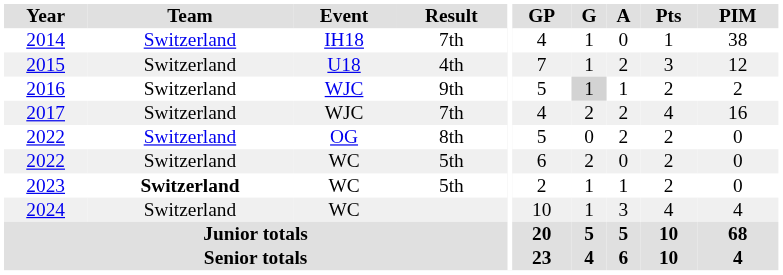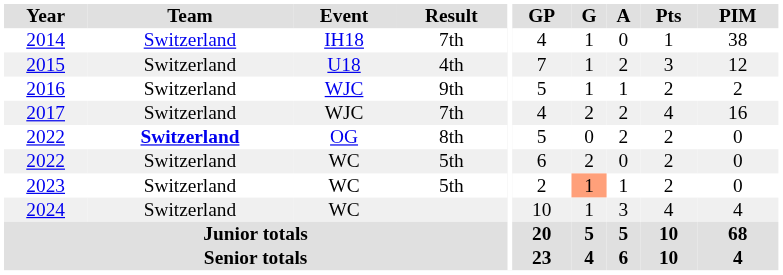(589, 88) lightgrey background -> (589, 88) no background
(190, 136) normal -> (190, 136) bold
(190, 185) bold -> (190, 185) normal
(589, 185) no background -> (589, 185) lightsalmon background
